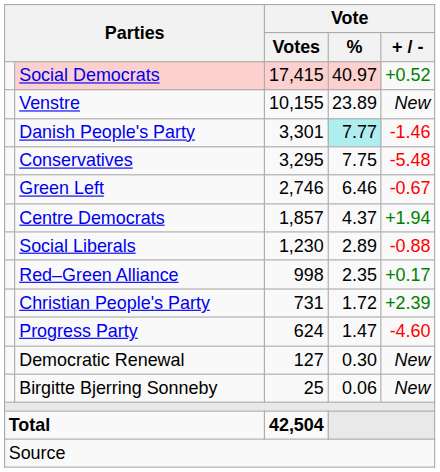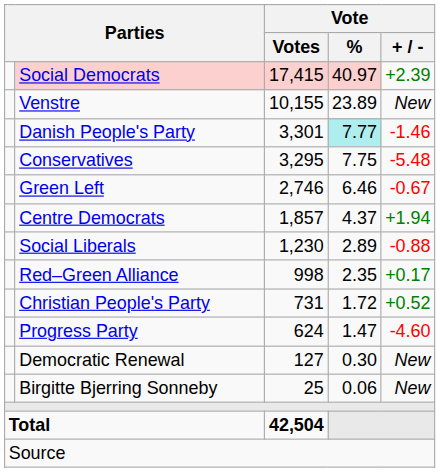(408, 75) +0.52 -> (408, 75) +2.39
(408, 302) +2.39 -> (408, 302) +0.52
